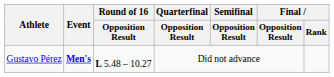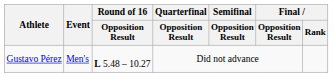(79, 59) bold -> (78, 59) normal
